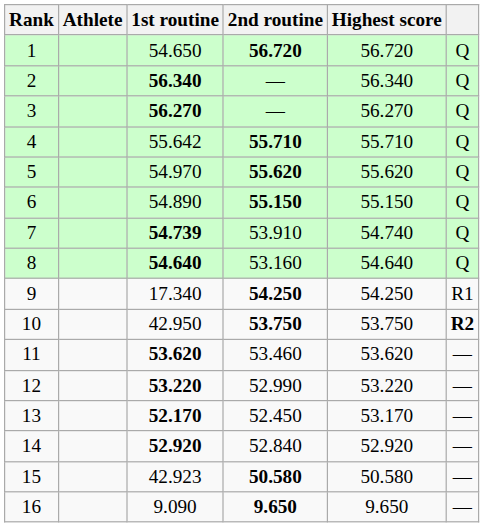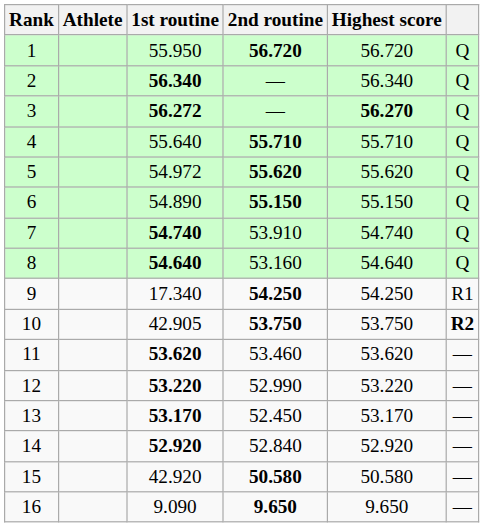(175, 50) 54.650 -> (175, 50) 55.950
(175, 111) 56.270 -> (175, 111) 56.272
(387, 111) normal -> (387, 111) bold
(175, 141) 55.642 -> (175, 141) 55.640
(175, 171) 54.970 -> (175, 171) 54.972
(175, 232) 54.739 -> (175, 232) 54.740
(175, 324) 42.950 -> (175, 324) 42.905
(175, 415) 52.170 -> (175, 415) 53.170
(175, 476) 42.923 -> (175, 476) 42.920
